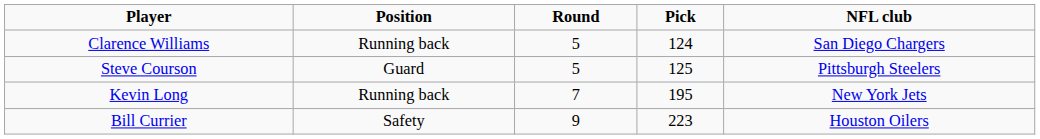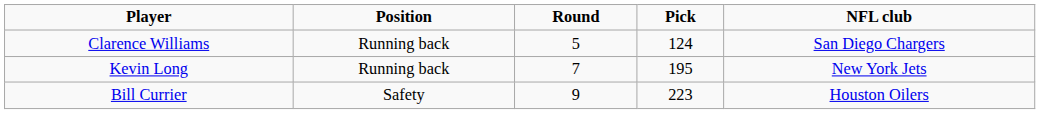- row: (149, 69)
